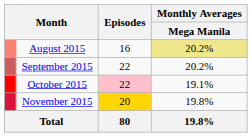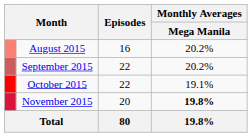(199, 49) khaki background -> (199, 49) no background
(125, 84) pink background -> (125, 84) no background
(125, 102) gold background -> (125, 102) no background
(199, 102) normal -> (199, 102) bold
